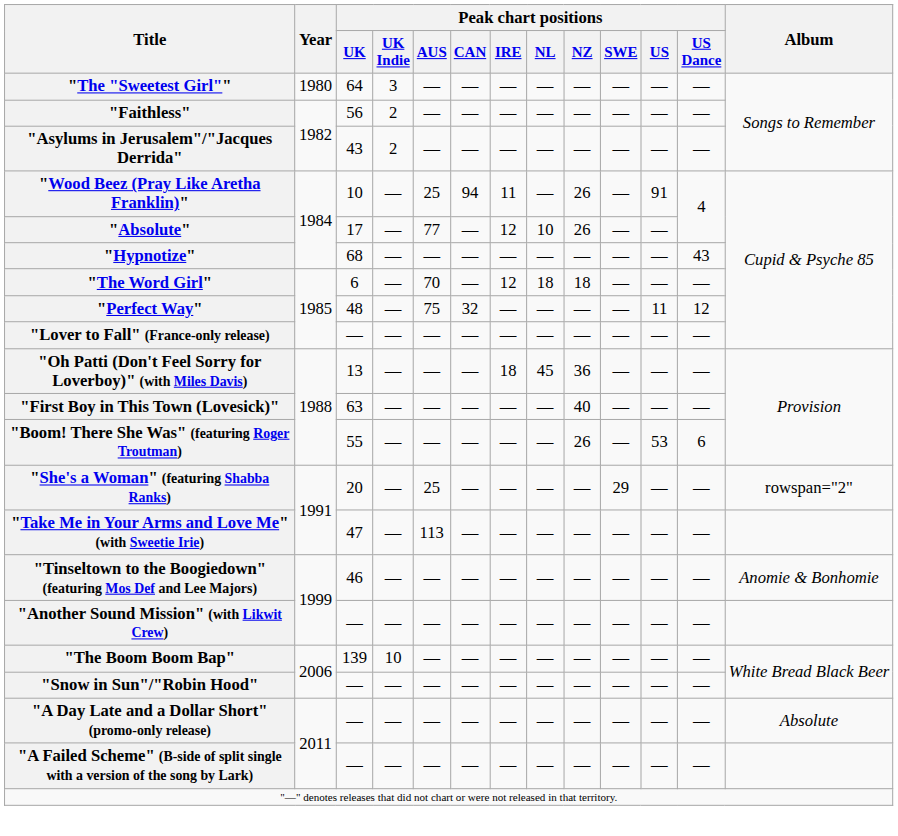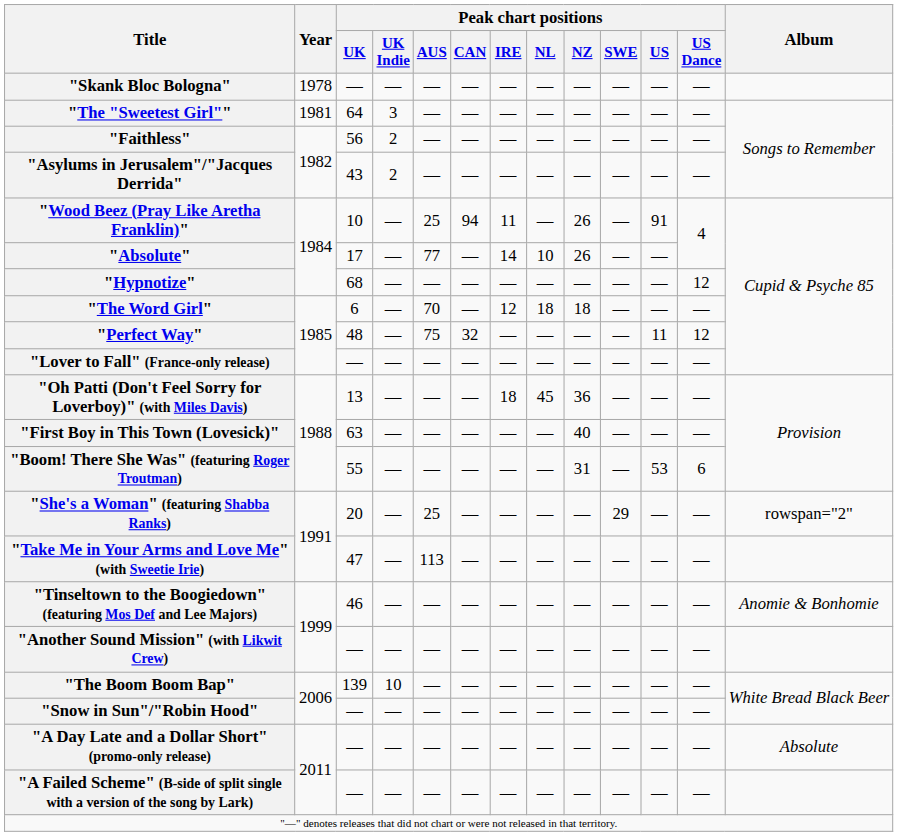+ row: (150, 86)
(316, 86) 1980 -> (316, 112) 1981
(508, 229) 12 -> (508, 255) 14
(701, 255) 43 -> (701, 282) 12
(582, 442) 26 -> (582, 468) 31
